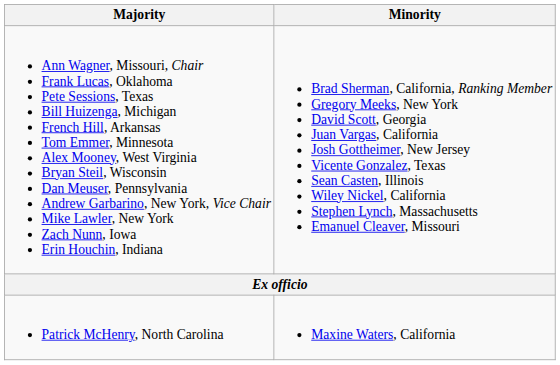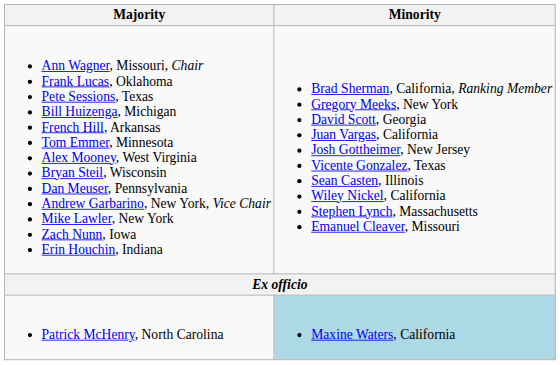(415, 335) no background -> (415, 335) lightblue background
